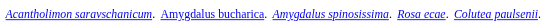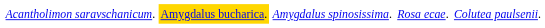(214, 14) no background -> (214, 14) gold background
